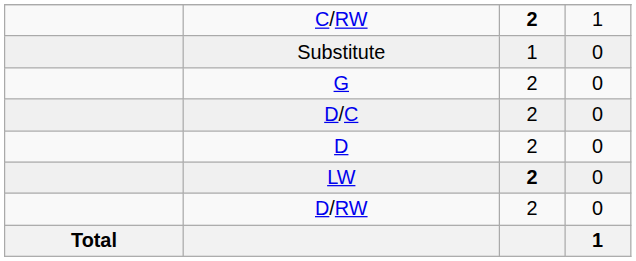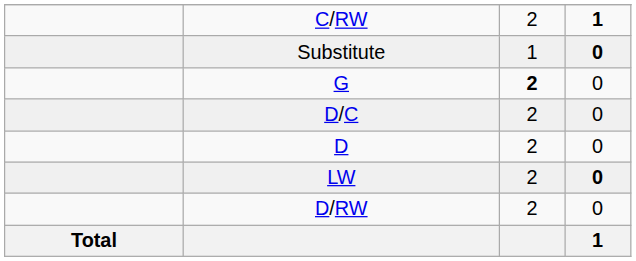(532, 20) bold -> (532, 20) normal
(598, 20) normal -> (598, 20) bold
(598, 51) normal -> (598, 51) bold
(532, 83) normal -> (532, 83) bold
(532, 177) bold -> (532, 177) normal
(598, 177) normal -> (598, 177) bold
